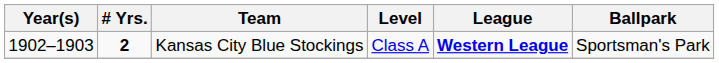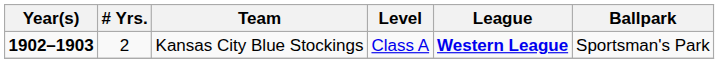(51, 45) normal -> (51, 45) bold
(125, 45) bold -> (125, 45) normal
